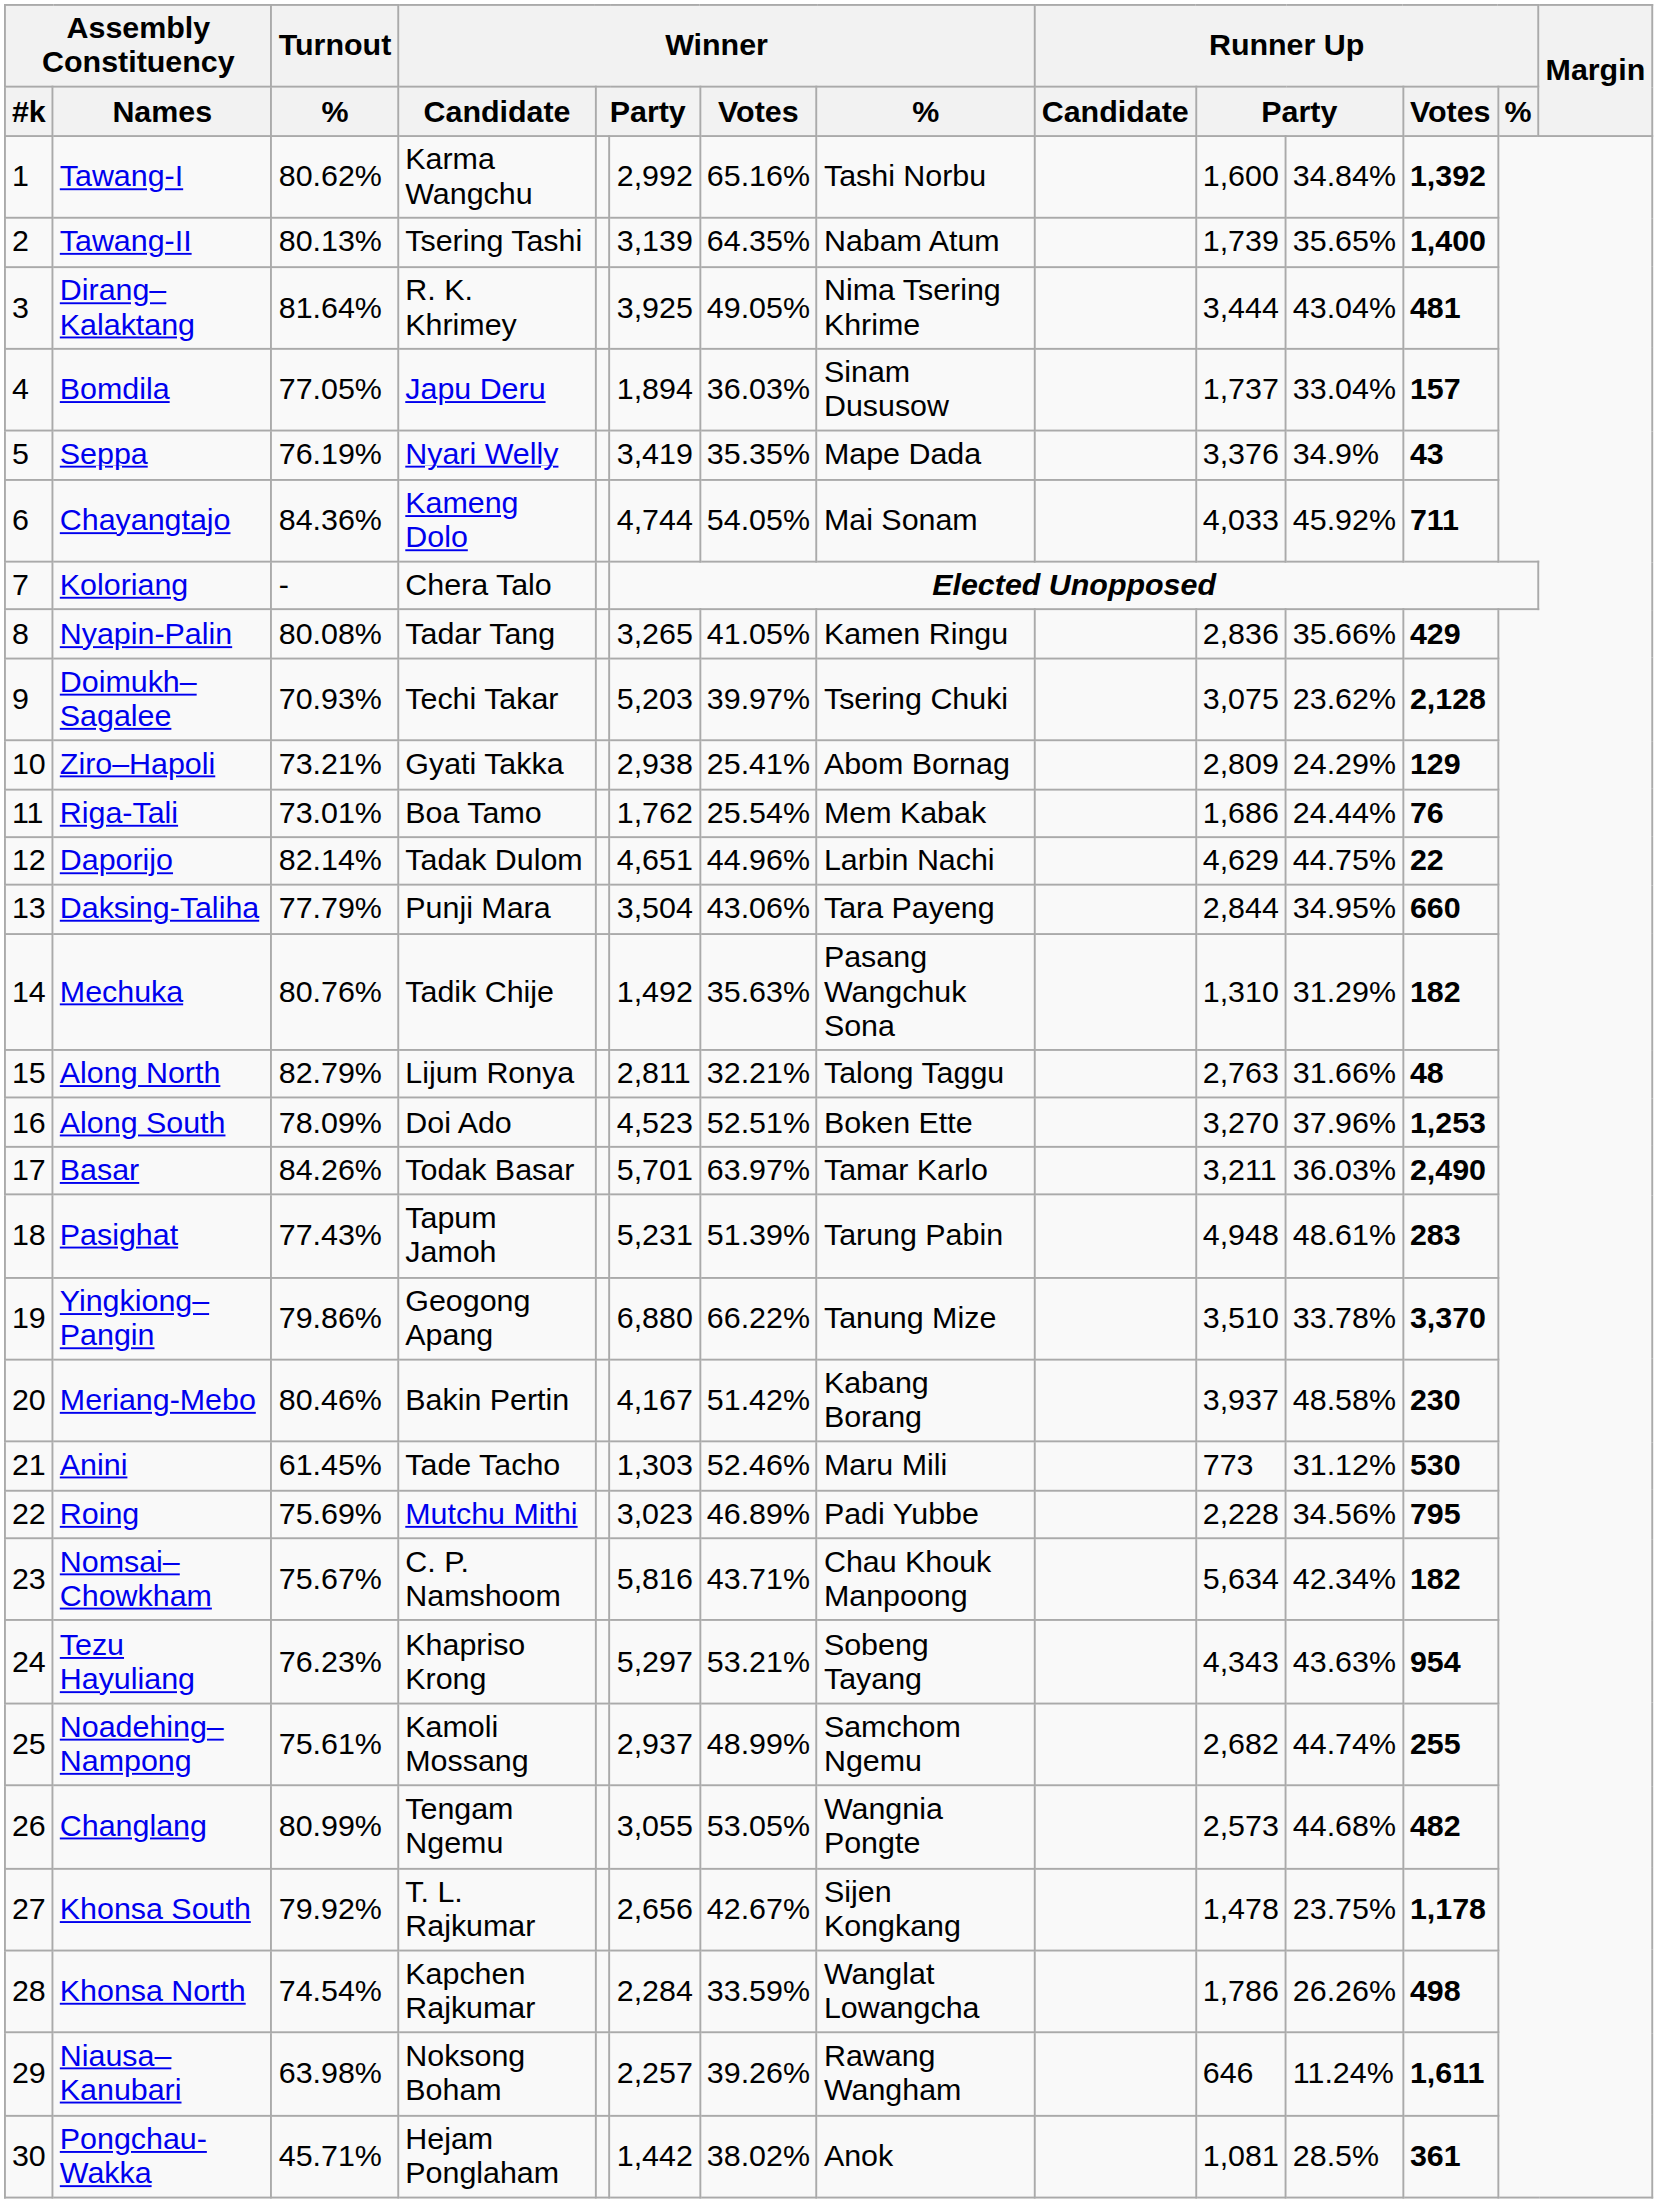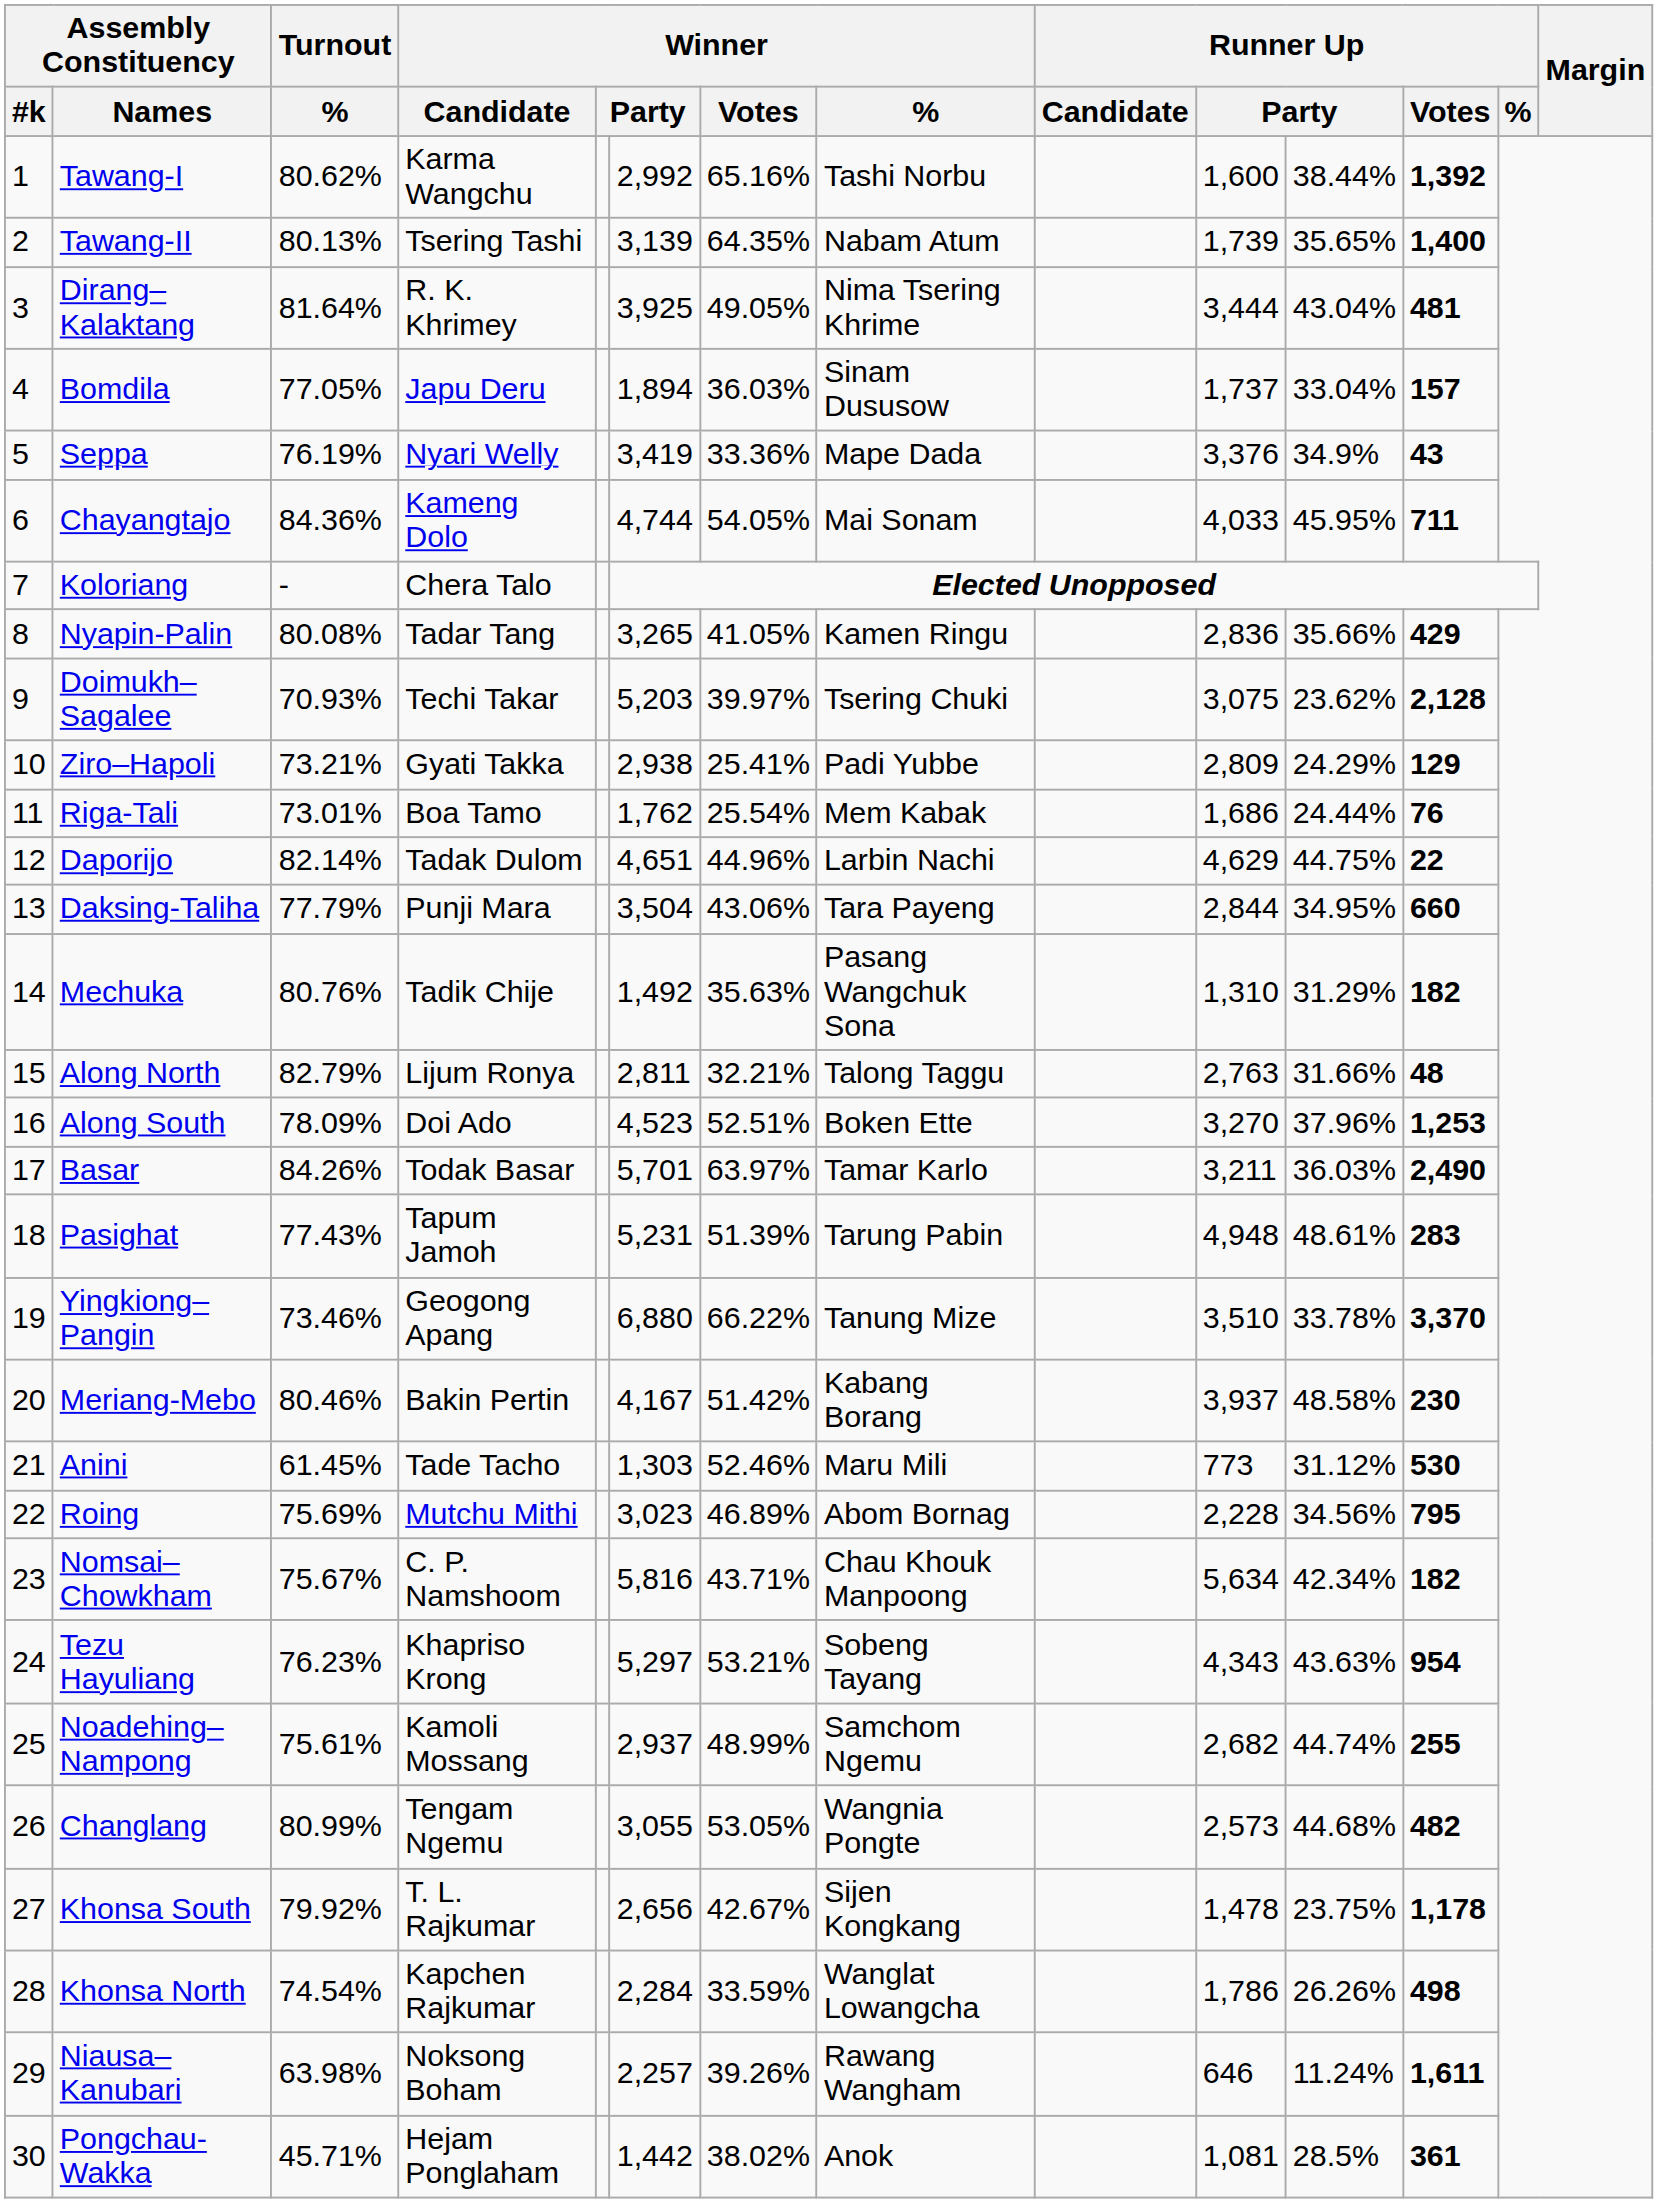(1344, 176) 34.84% -> (1344, 176) 38.44%
(758, 454) 35.35% -> (758, 454) 33.36%
(1344, 519) 45.92% -> (1344, 519) 45.95%
(917, 764) Abom Bornag -> (901, 764) Padi Yubbe
(330, 1317) 79.86% -> (330, 1317) 73.46%
(901, 1513) Padi Yubbe -> (917, 1513) Abom Bornag
